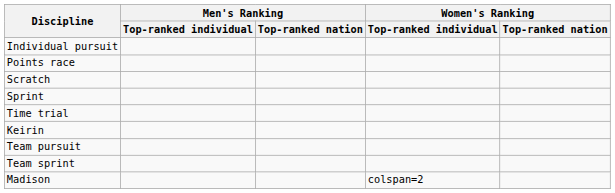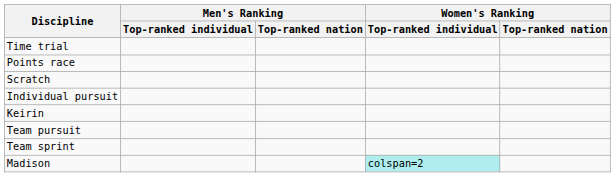rows swapped: (62, 46) <-> (38, 113)
- row: (25, 96)
(396, 180) no background -> (396, 163) paleturquoise background
